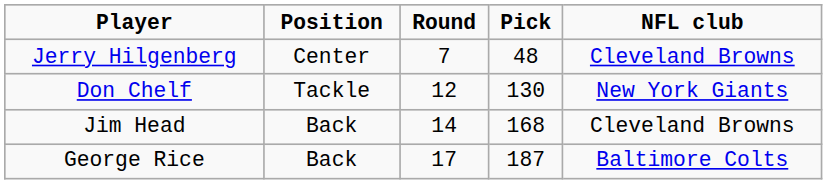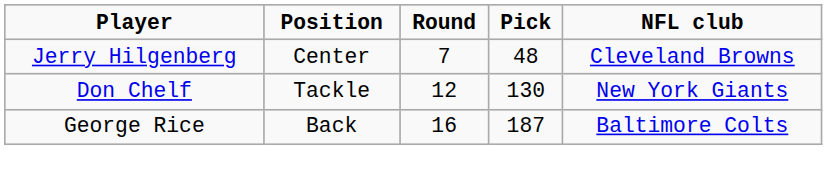- row: (134, 126)
(444, 161) 17 -> (444, 126) 16
